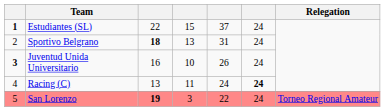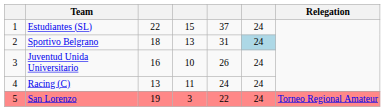(15, 27) bold -> (15, 27) normal
(155, 42) bold -> (155, 42) normal
(258, 42) no background -> (258, 42) lightblue background
(15, 63) bold -> (15, 63) normal
(258, 83) bold -> (258, 83) normal
(155, 99) bold -> (155, 99) normal
